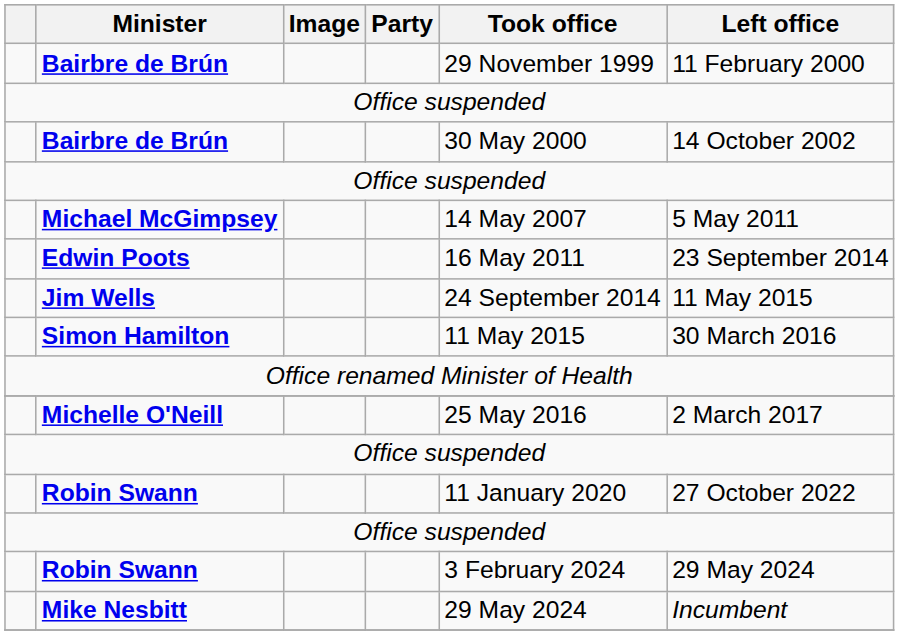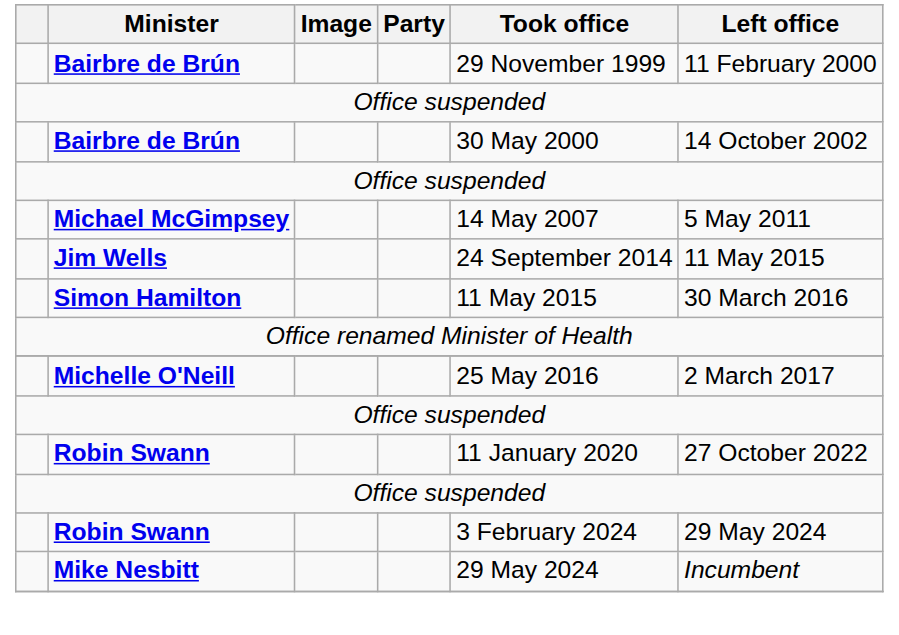- row: (20, 259)
